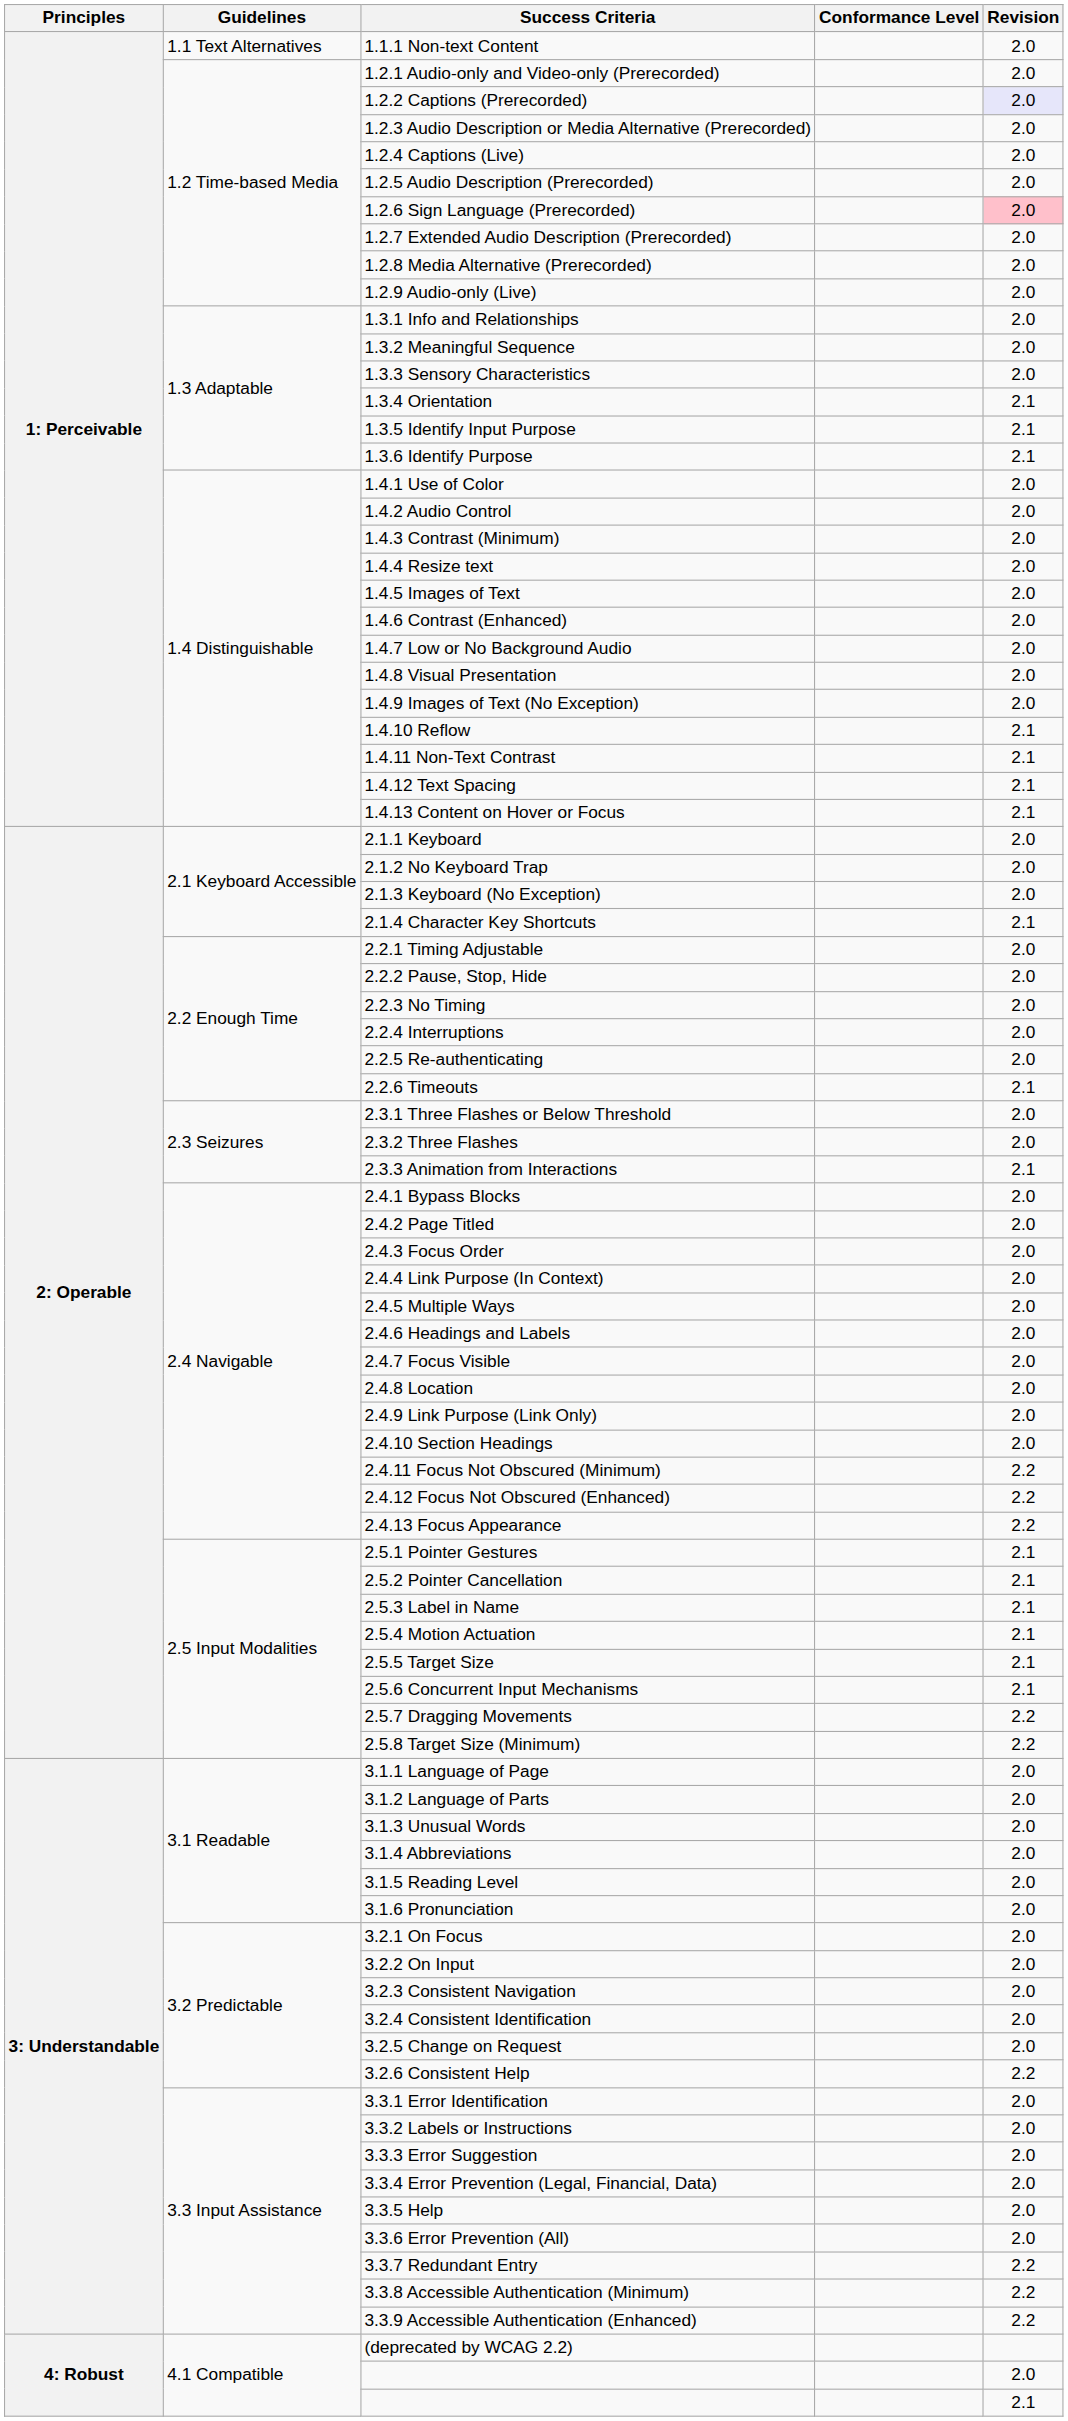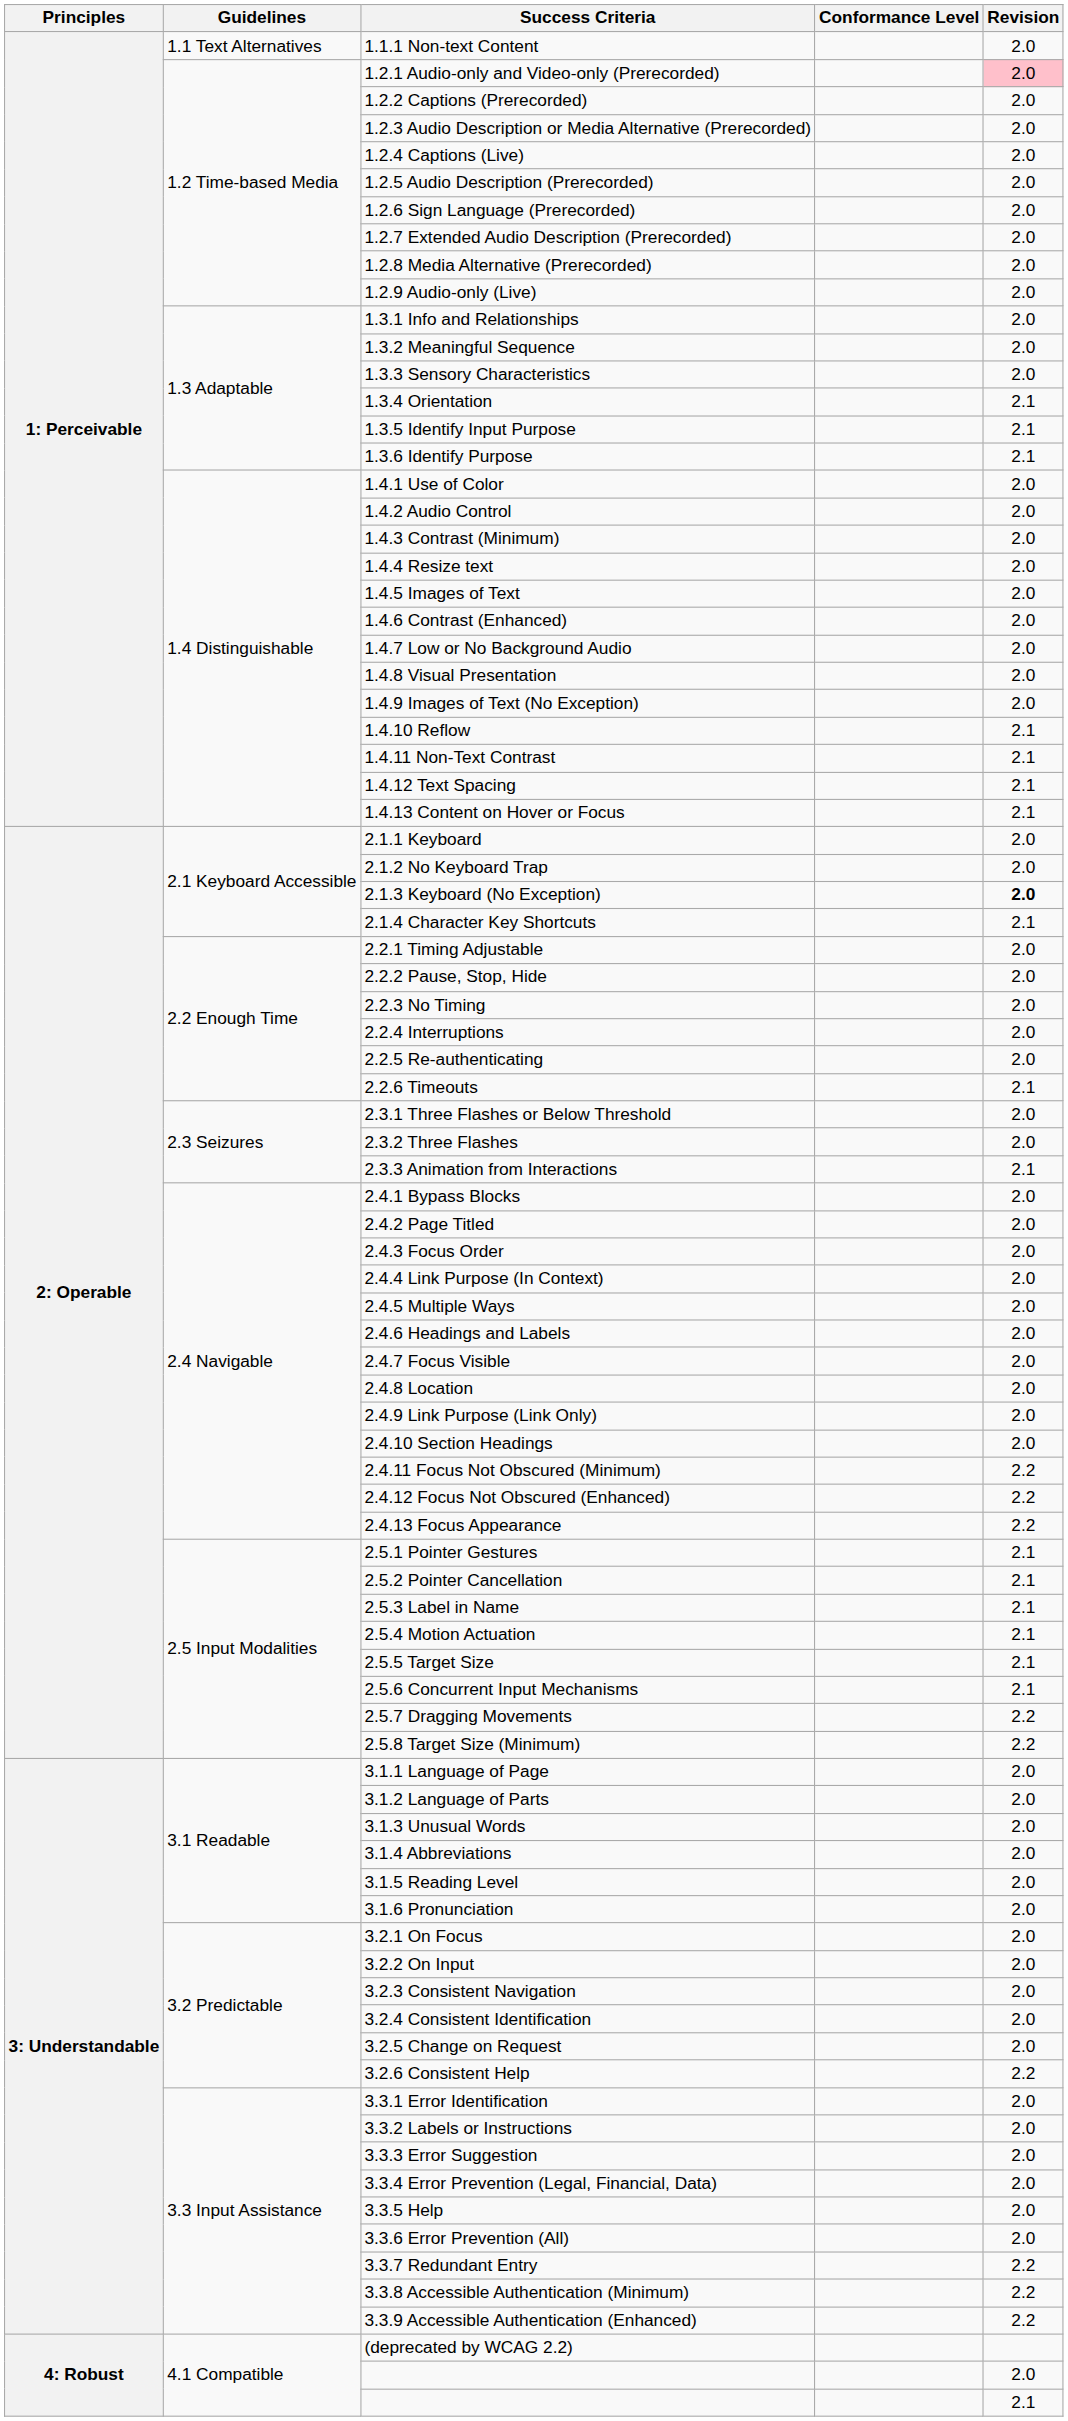(1023, 73) no background -> (1023, 73) pink background
(1023, 100) lavender background -> (1023, 100) no background
(1023, 210) pink background -> (1023, 210) no background
(1023, 895) normal -> (1023, 895) bold
